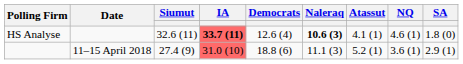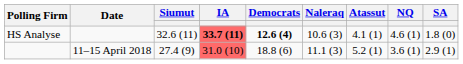(274, 34) normal -> (274, 34) bold
(325, 34) bold -> (325, 34) normal
